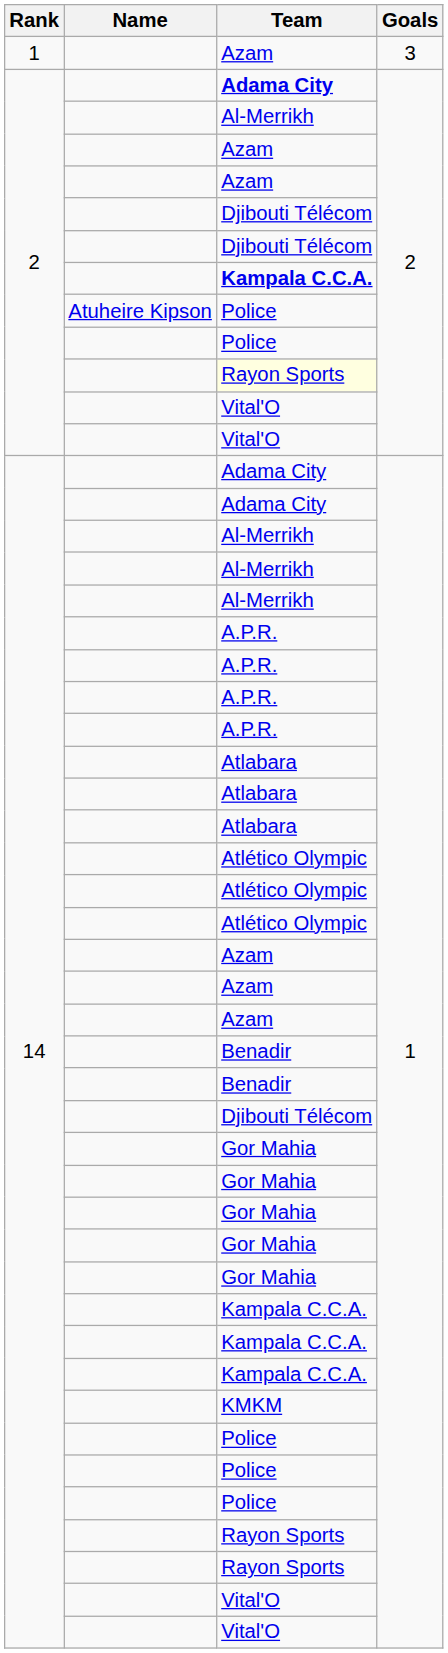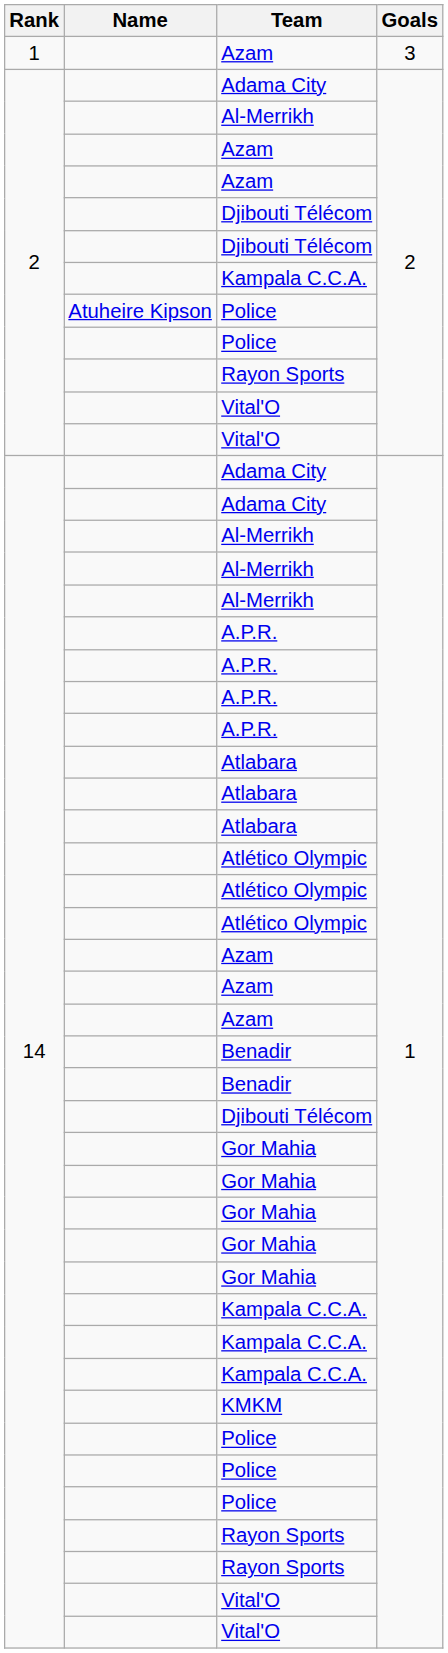(277, 85) bold -> (274, 85) normal
(297, 278) bold -> (294, 278) normal
(283, 375) lightyellow background -> (283, 375) no background
